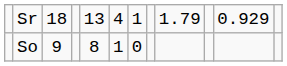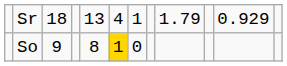(118, 47) no background -> (118, 47) gold background
